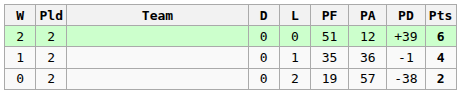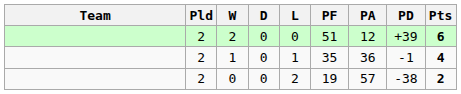columns swapped: (157, 15) <-> (20, 15)
